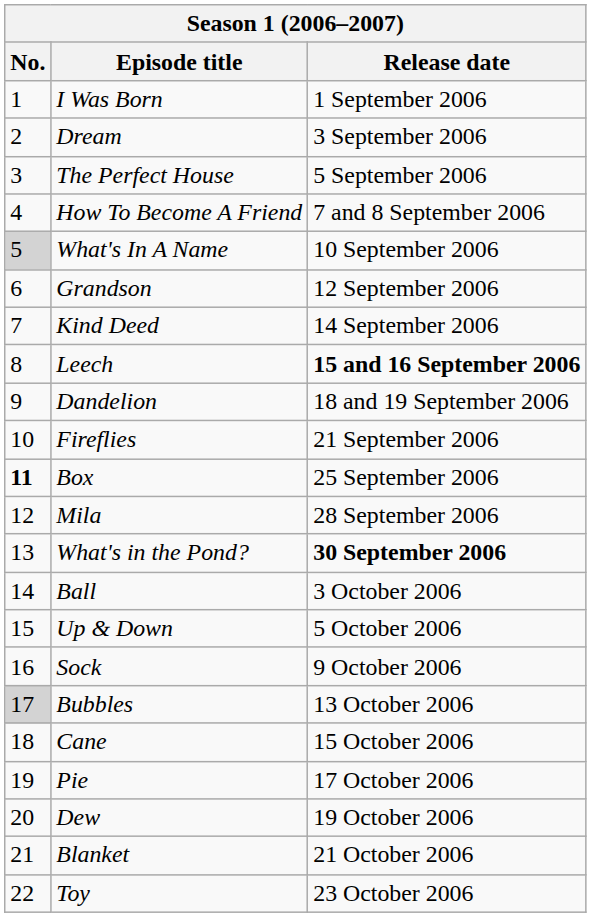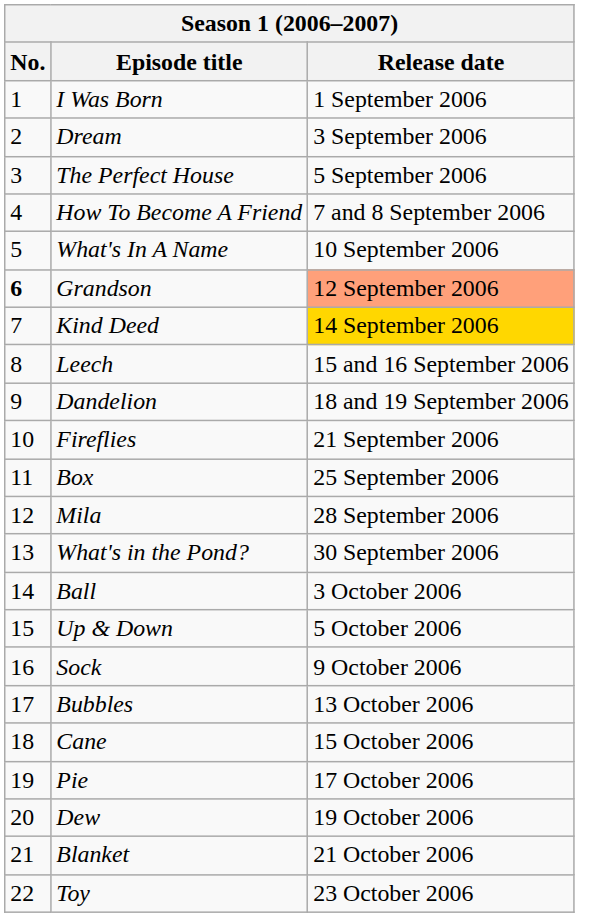(16, 250) lightgrey background -> (16, 250) no background
(16, 288) normal -> (16, 288) bold
(406, 288) no background -> (406, 288) lightsalmon background
(406, 325) no background -> (406, 325) gold background
(447, 363) bold -> (441, 363) normal
(22, 477) bold -> (22, 477) normal
(410, 552) bold -> (406, 552) normal
(22, 703) lightgrey background -> (22, 703) no background
